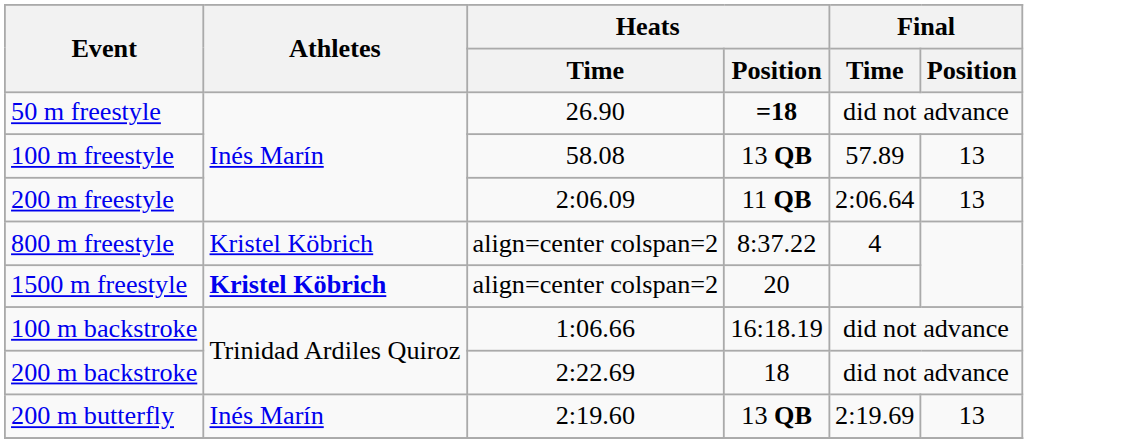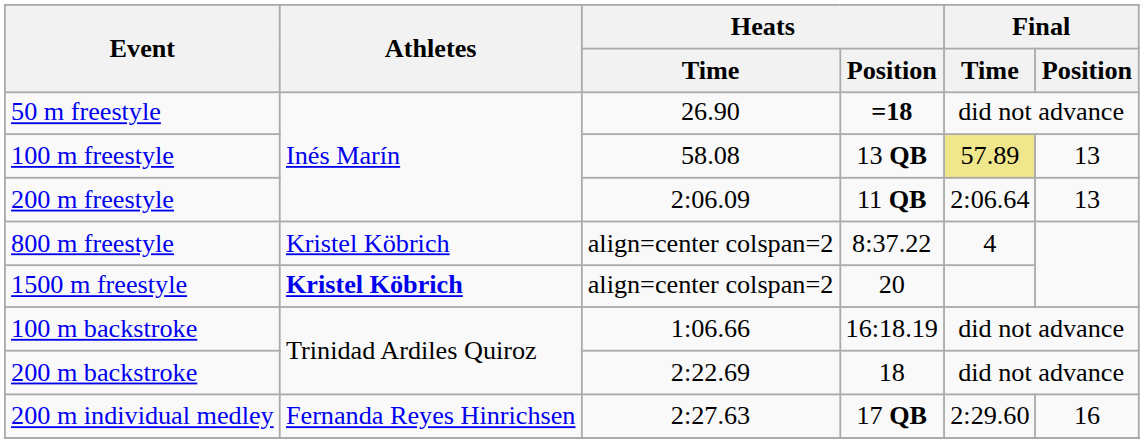(875, 156) no background -> (990, 156) khaki background
- row: (93, 415)
+ row: (142, 415)
